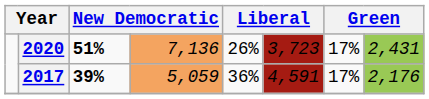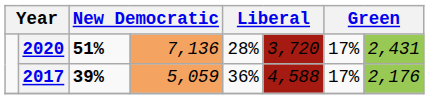(243, 49) 26% -> (243, 49) 28%
(293, 49) 3,723 -> (293, 49) 3,720
(293, 78) 4,591 -> (293, 78) 4,588
